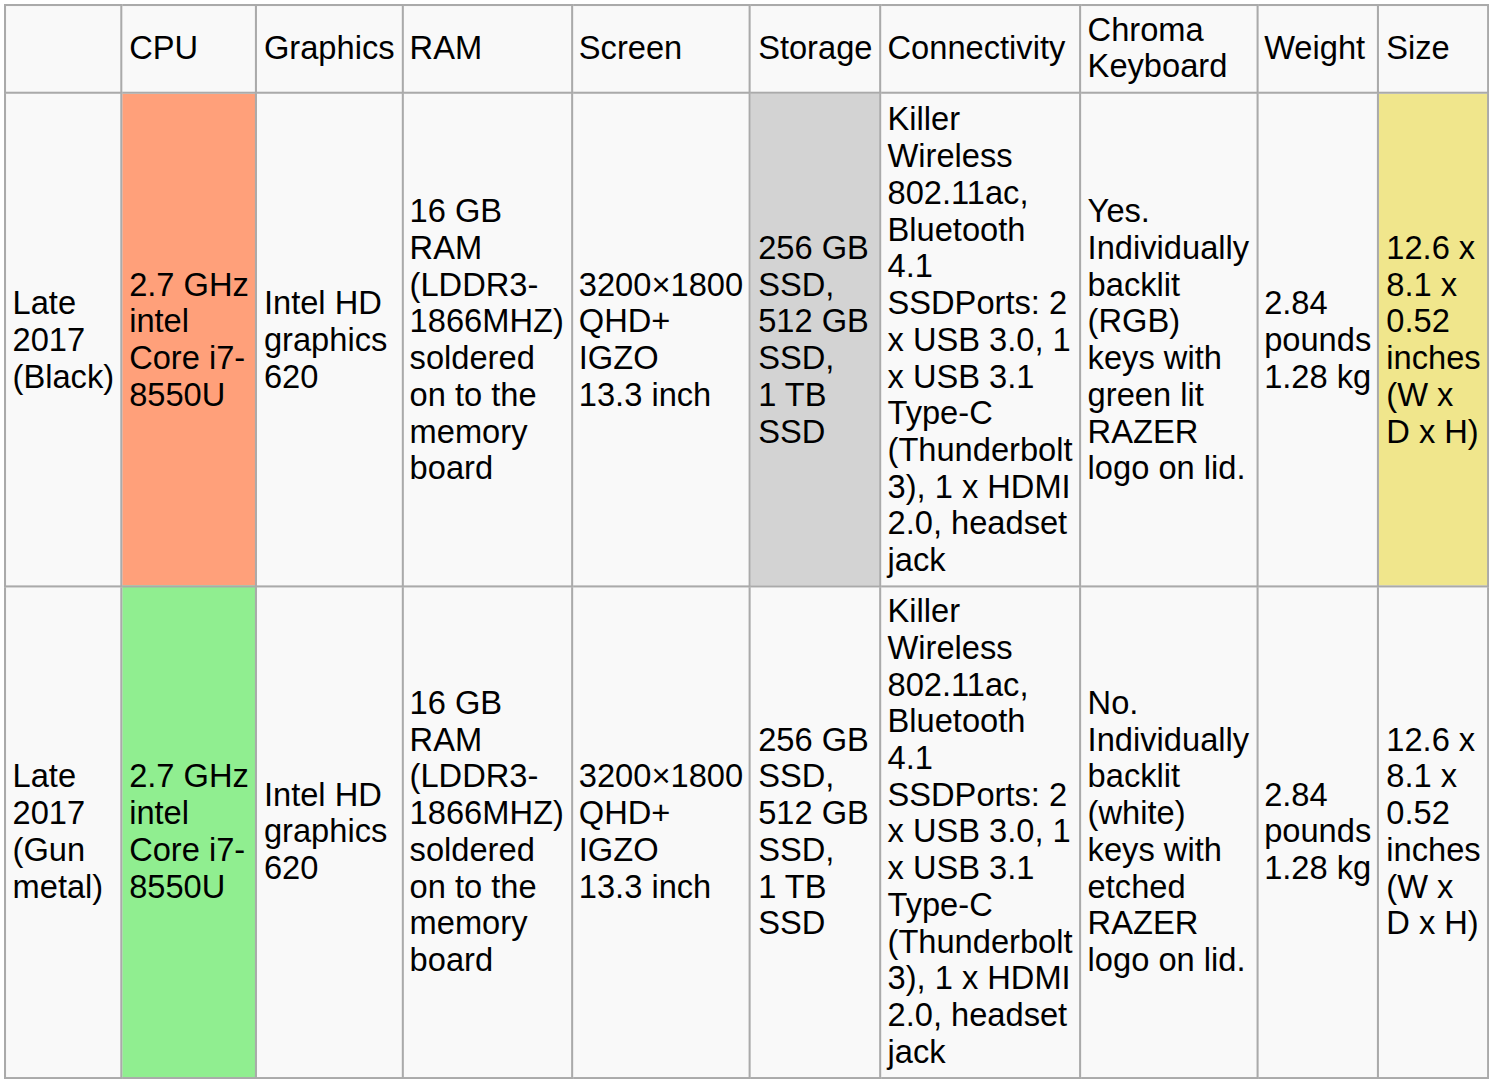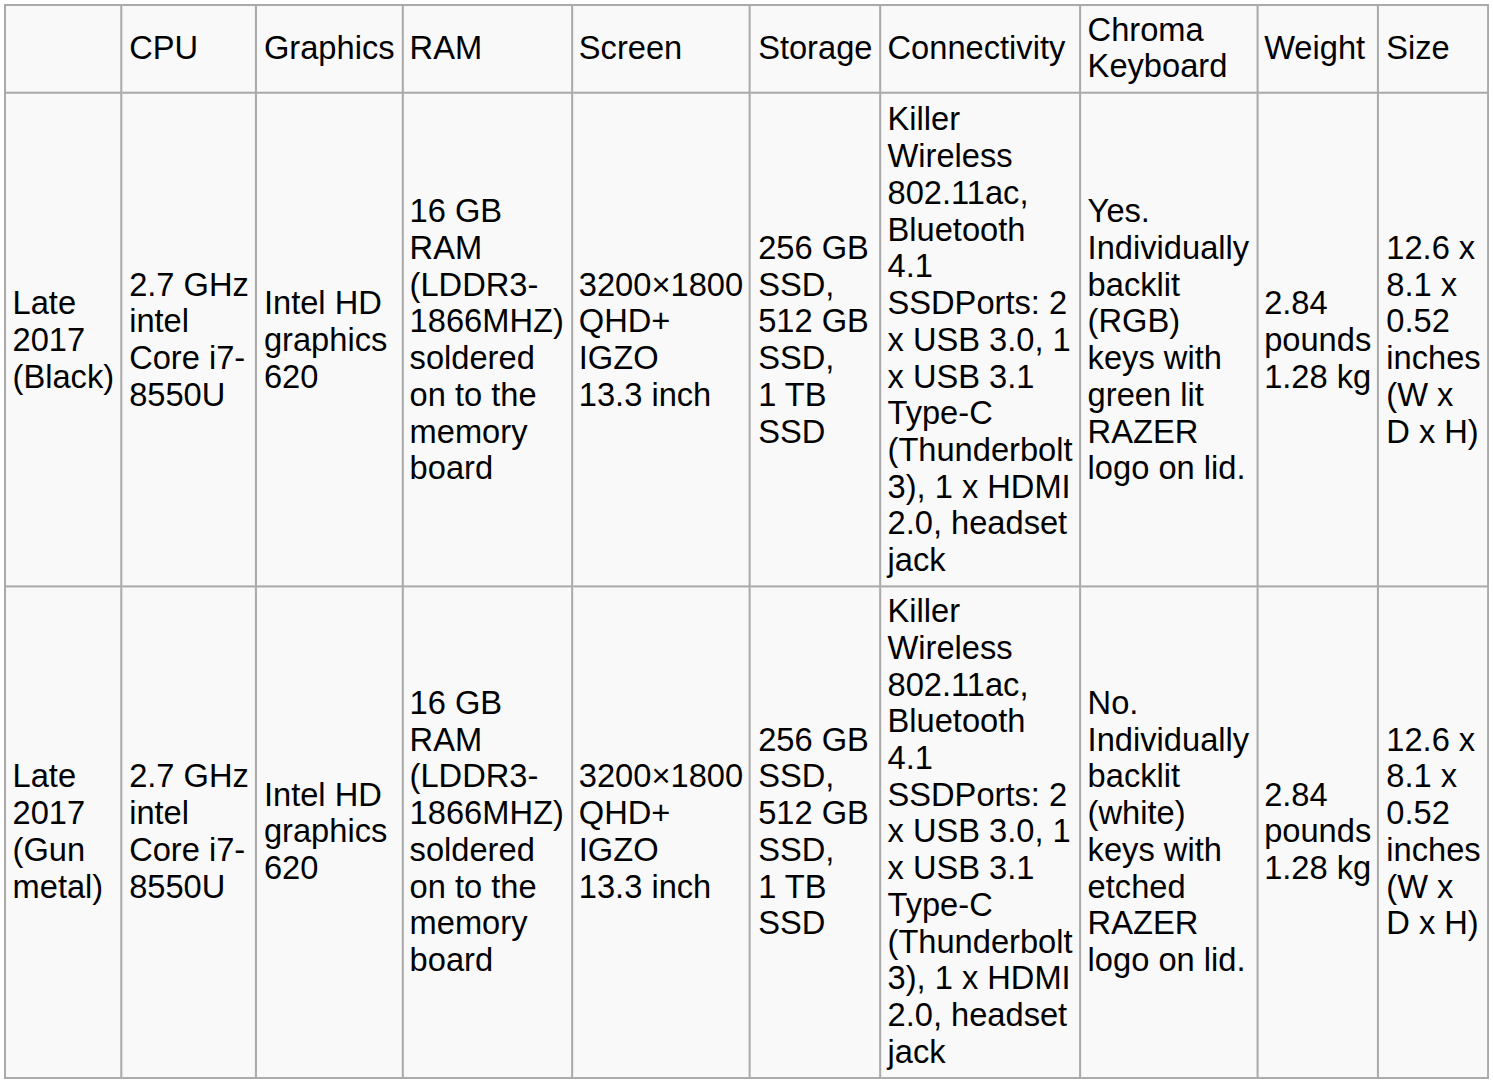(189, 339) lightsalmon background -> (189, 339) no background
(813, 339) lightgrey background -> (813, 339) no background
(1433, 339) khaki background -> (1433, 339) no background
(189, 831) lightgreen background -> (189, 831) no background
